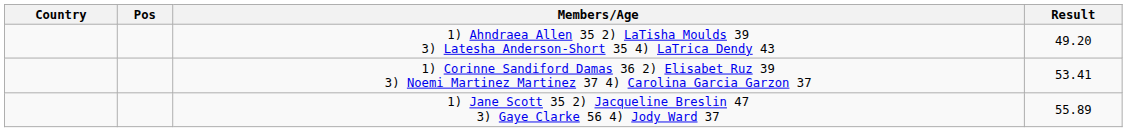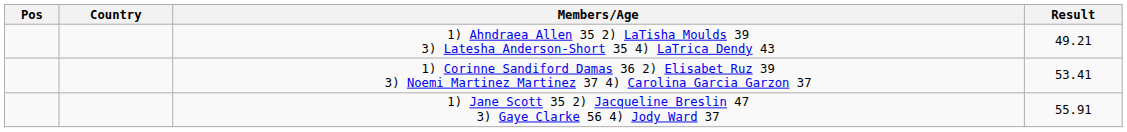columns swapped: (145, 14) <-> (61, 14)
(1073, 41) 49.20 -> (1073, 41) 49.21
(1073, 109) 55.89 -> (1073, 109) 55.91
